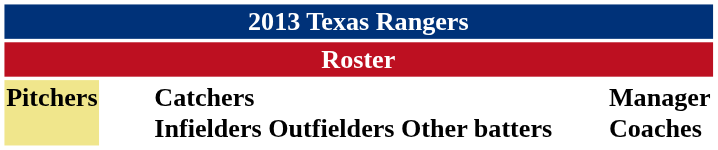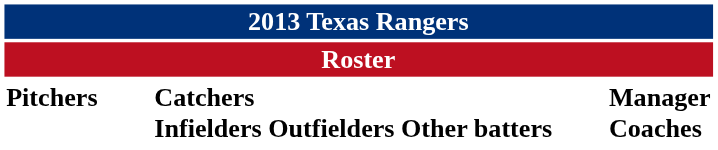(52, 96) khaki background -> (52, 96) no background
